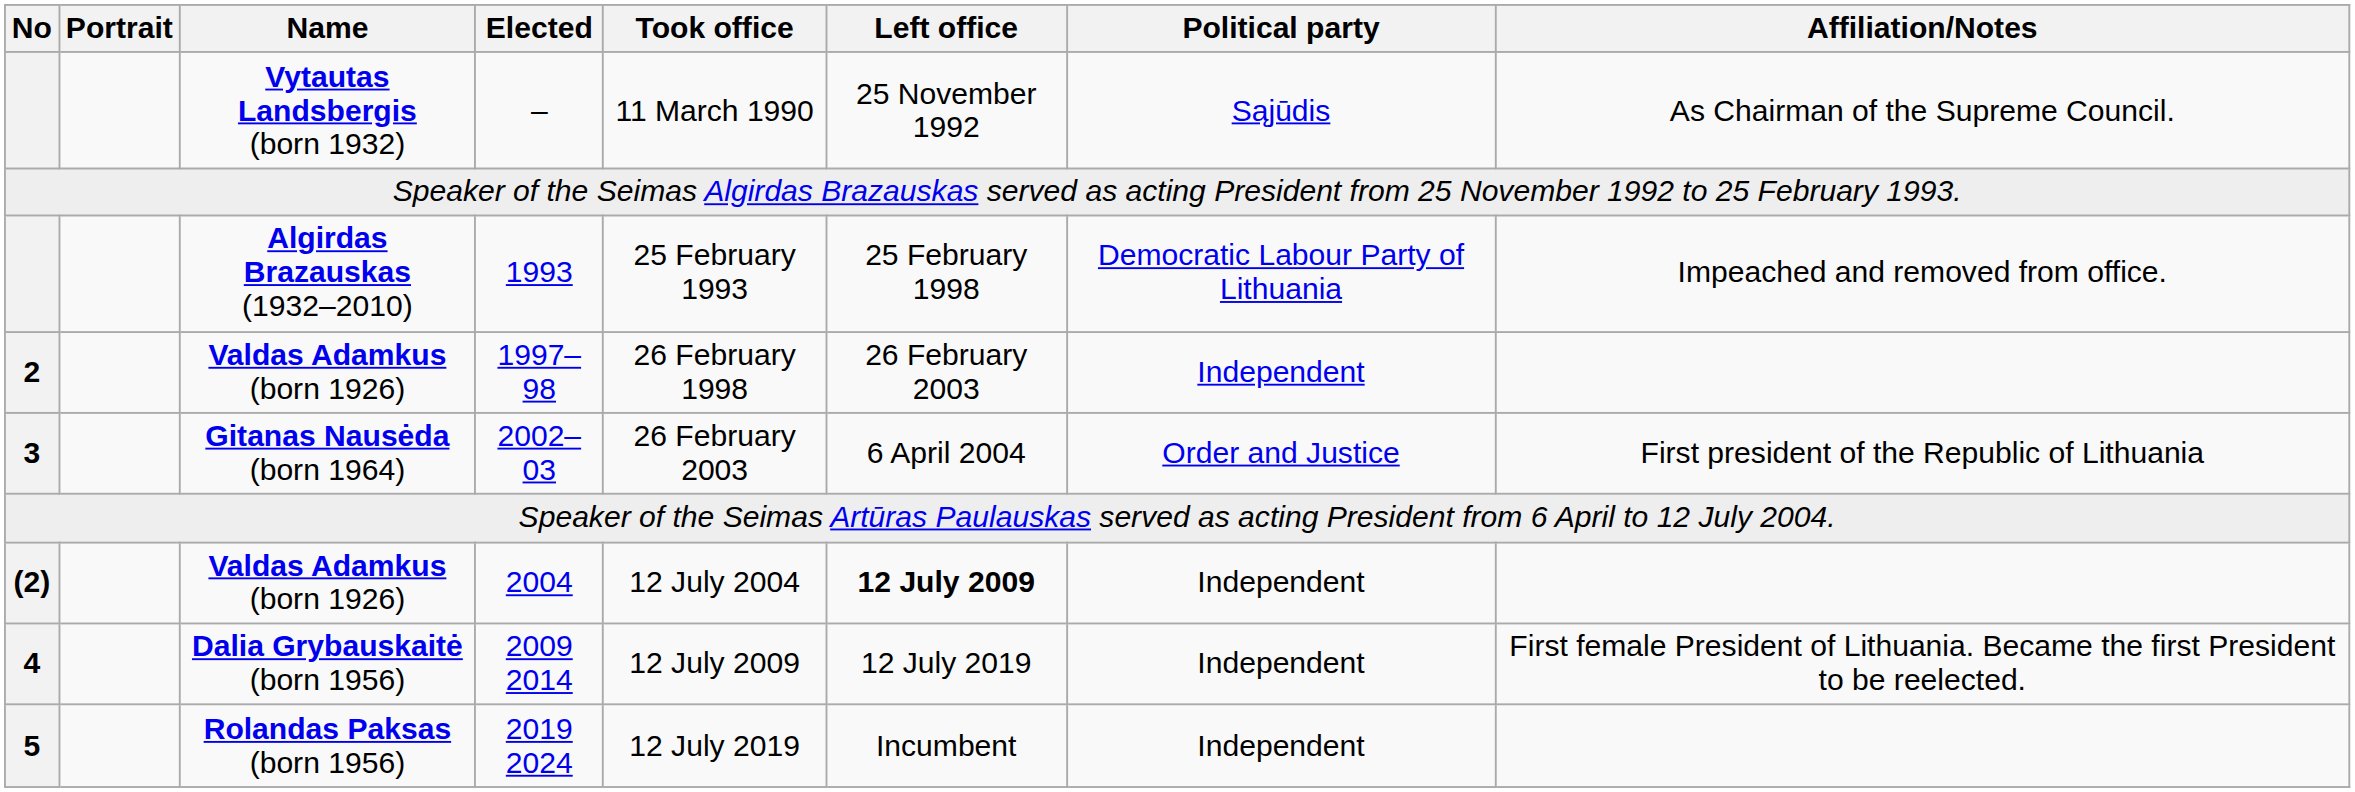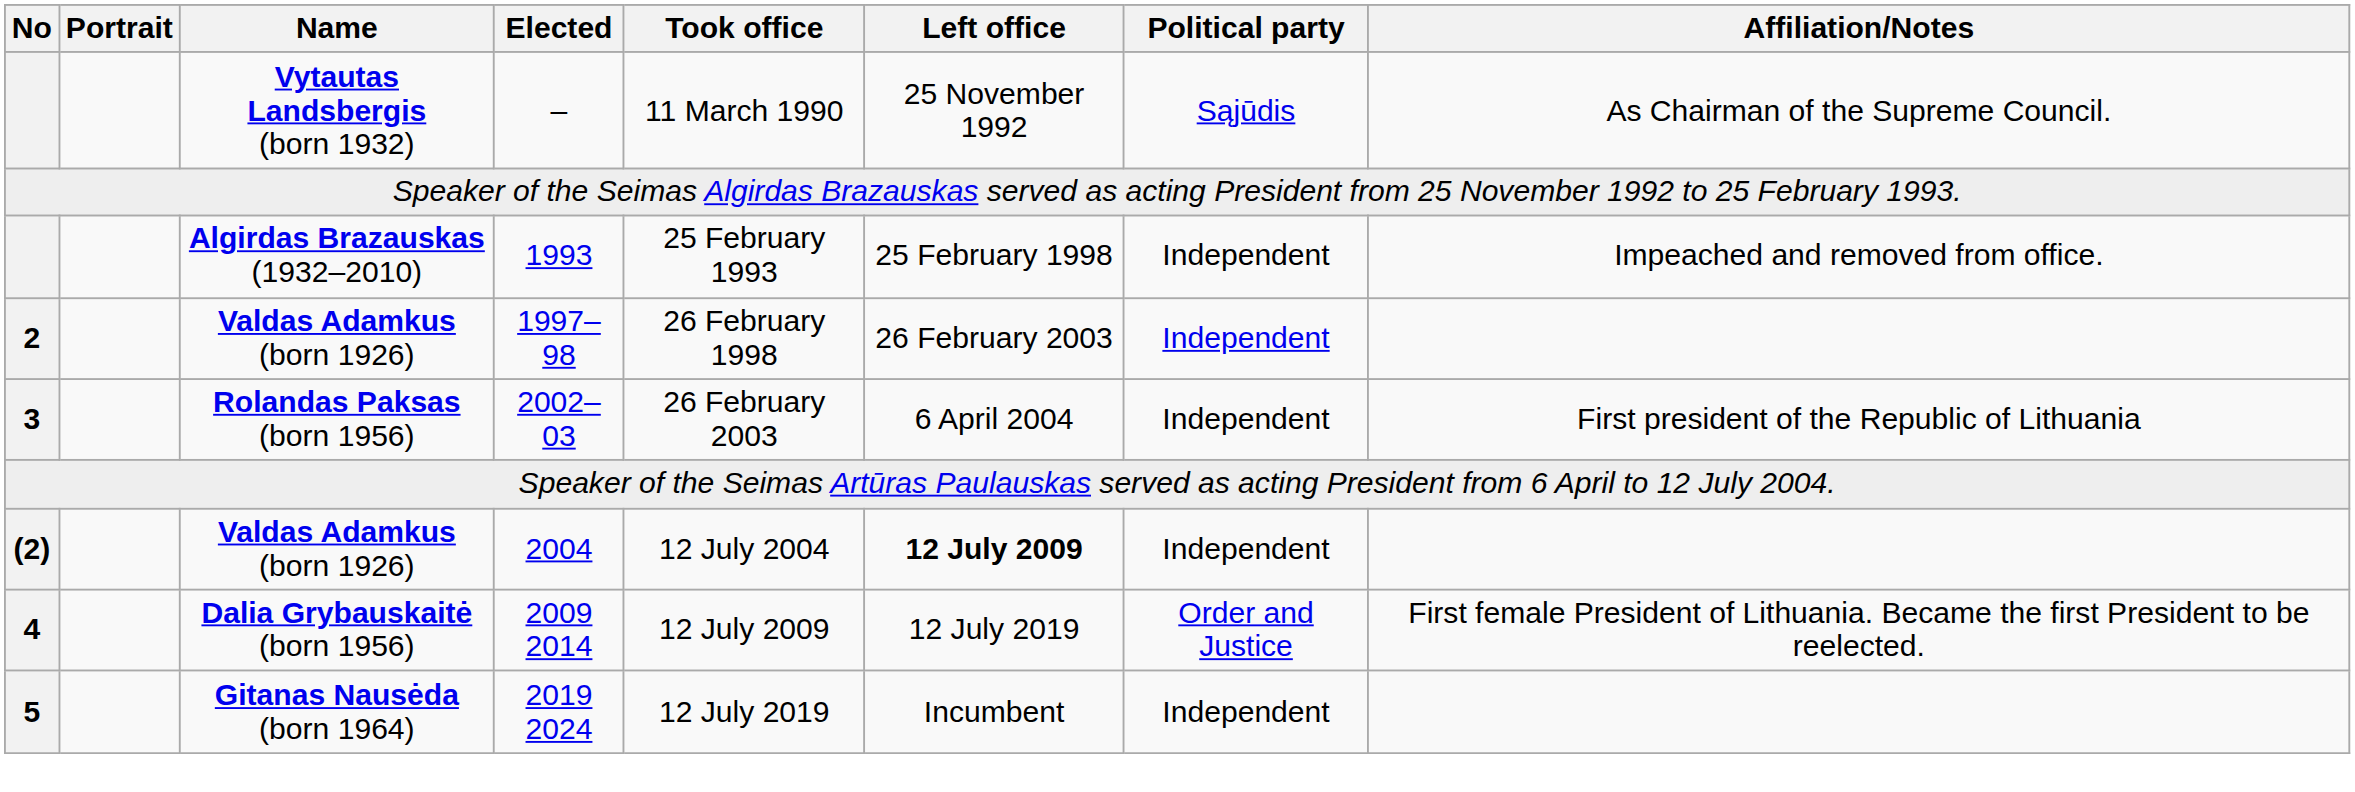(1281, 272) Democratic Labour Party of Lithuania -> (1246, 256) Independent
(327, 452) Gitanas Nausėda (born 1964) -> (337, 419) Rolandas Paksas (born 1956)
(1281, 452) Order and Justice -> (1246, 419) Independent
(1281, 663) Independent -> (1246, 629) Order and Justice
(327, 745) Rolandas Paksas (born 1956) -> (337, 711) Gitanas Nausėda (born 1964)
